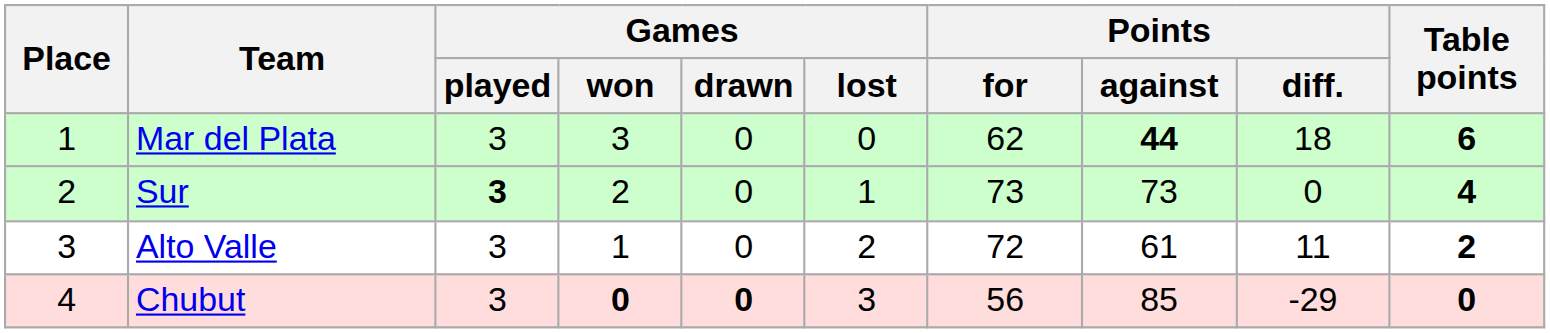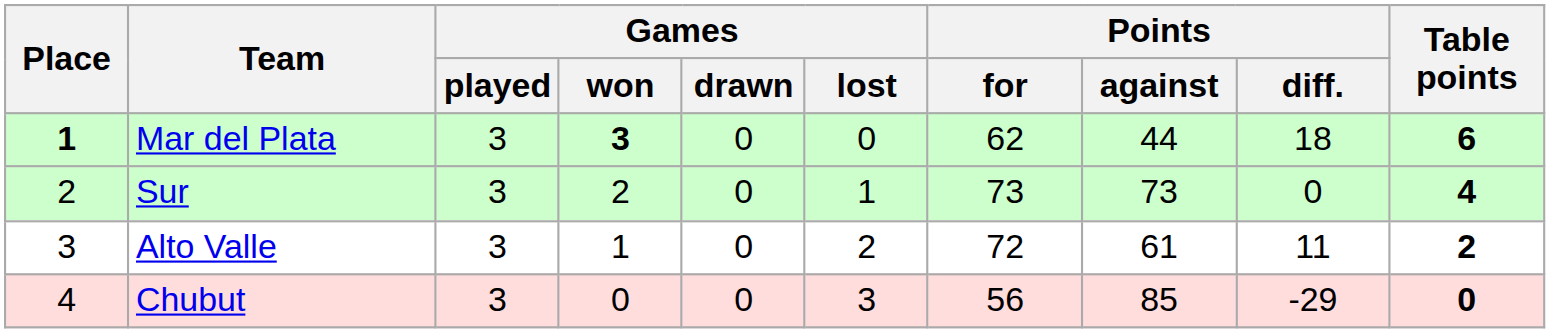(67, 138) normal -> (67, 138) bold
(621, 138) normal -> (621, 138) bold
(1159, 138) bold -> (1159, 138) normal
(497, 192) bold -> (497, 192) normal
(621, 300) bold -> (621, 300) normal
(744, 300) bold -> (744, 300) normal
